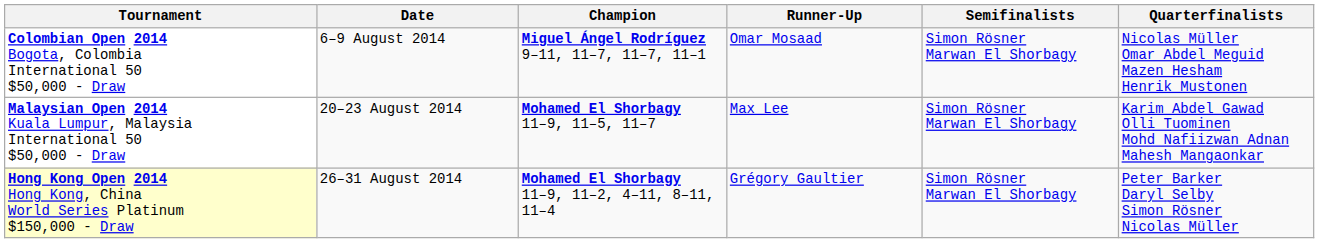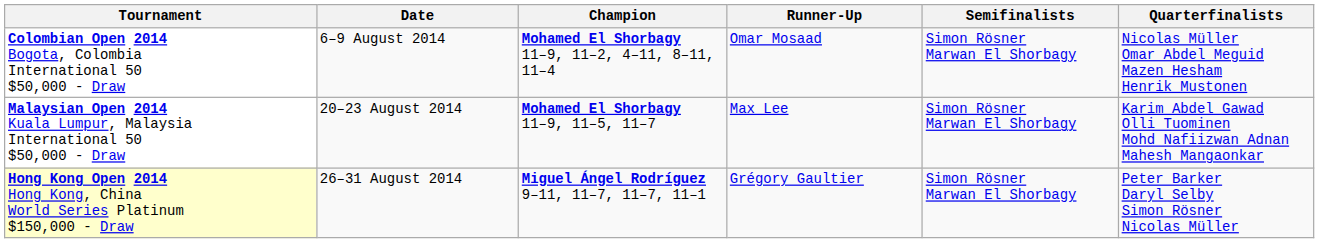(614, 47) Miguel Ángel Rodríguez 9–11, 11–7, 11–7, 11–1 -> (618, 55) Mohamed El Shorbagy 11–9, 11–2, 4–11, 8–11, 11–4
(618, 195) Mohamed El Shorbagy 11–9, 11–2, 4–11, 8–11, 11–4 -> (614, 187) Miguel Ángel Rodríguez 9–11, 11–7, 11–7, 11–1
